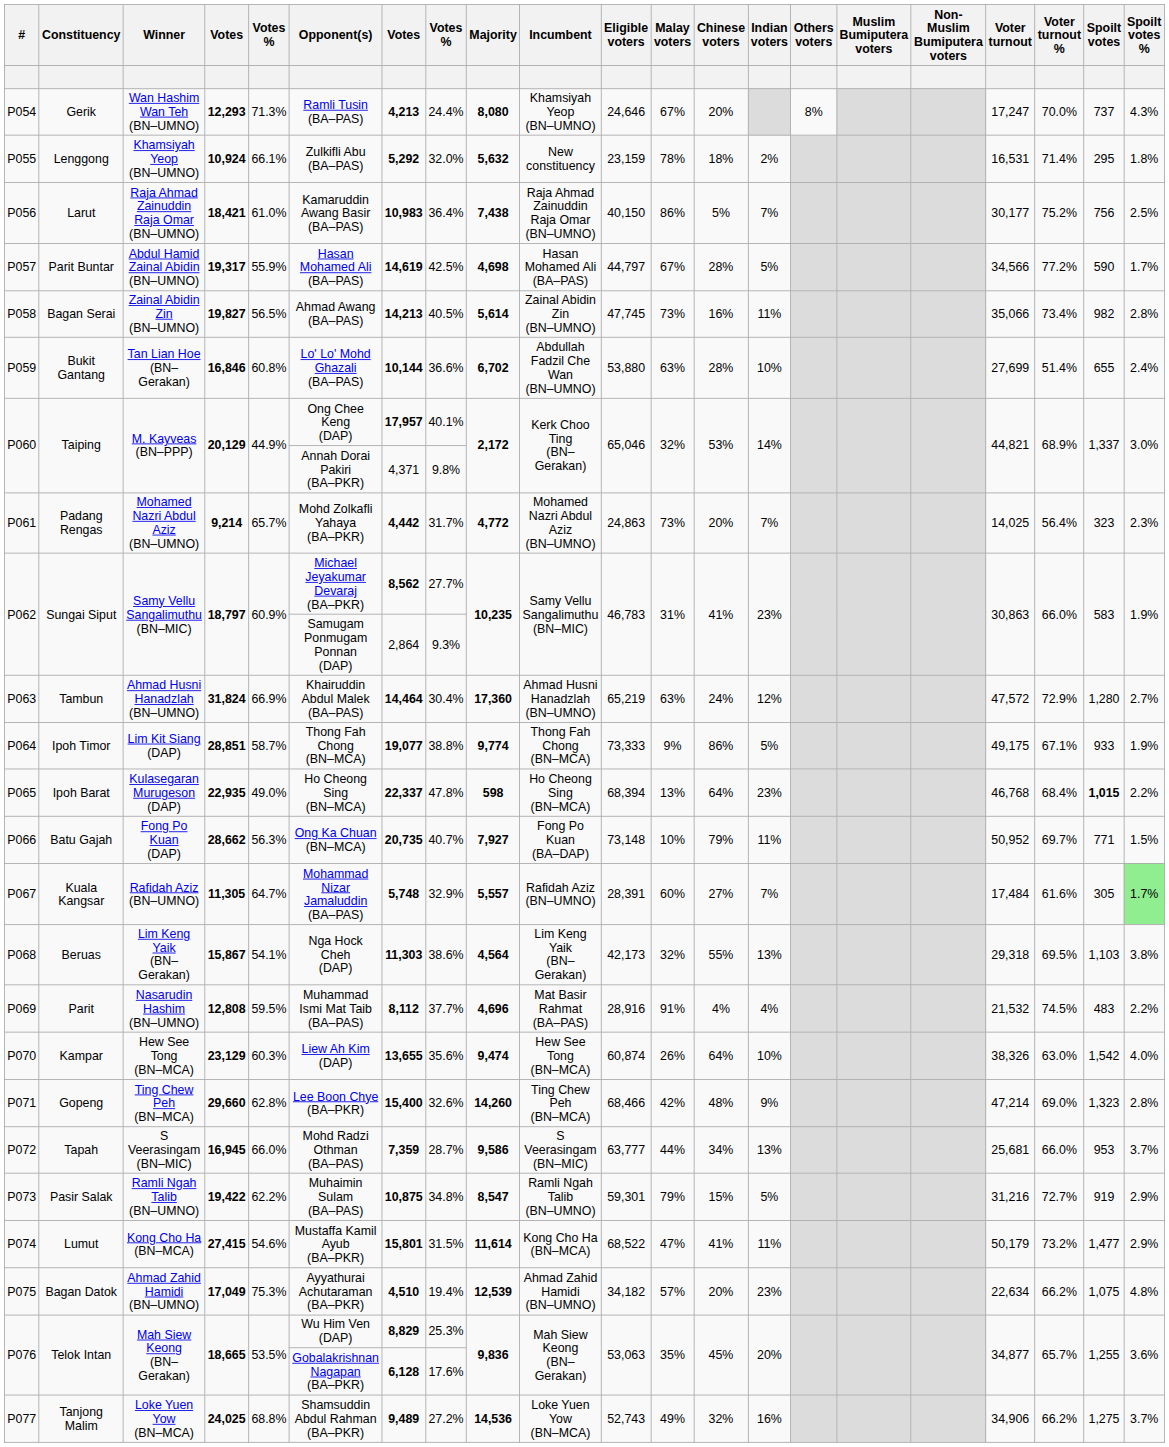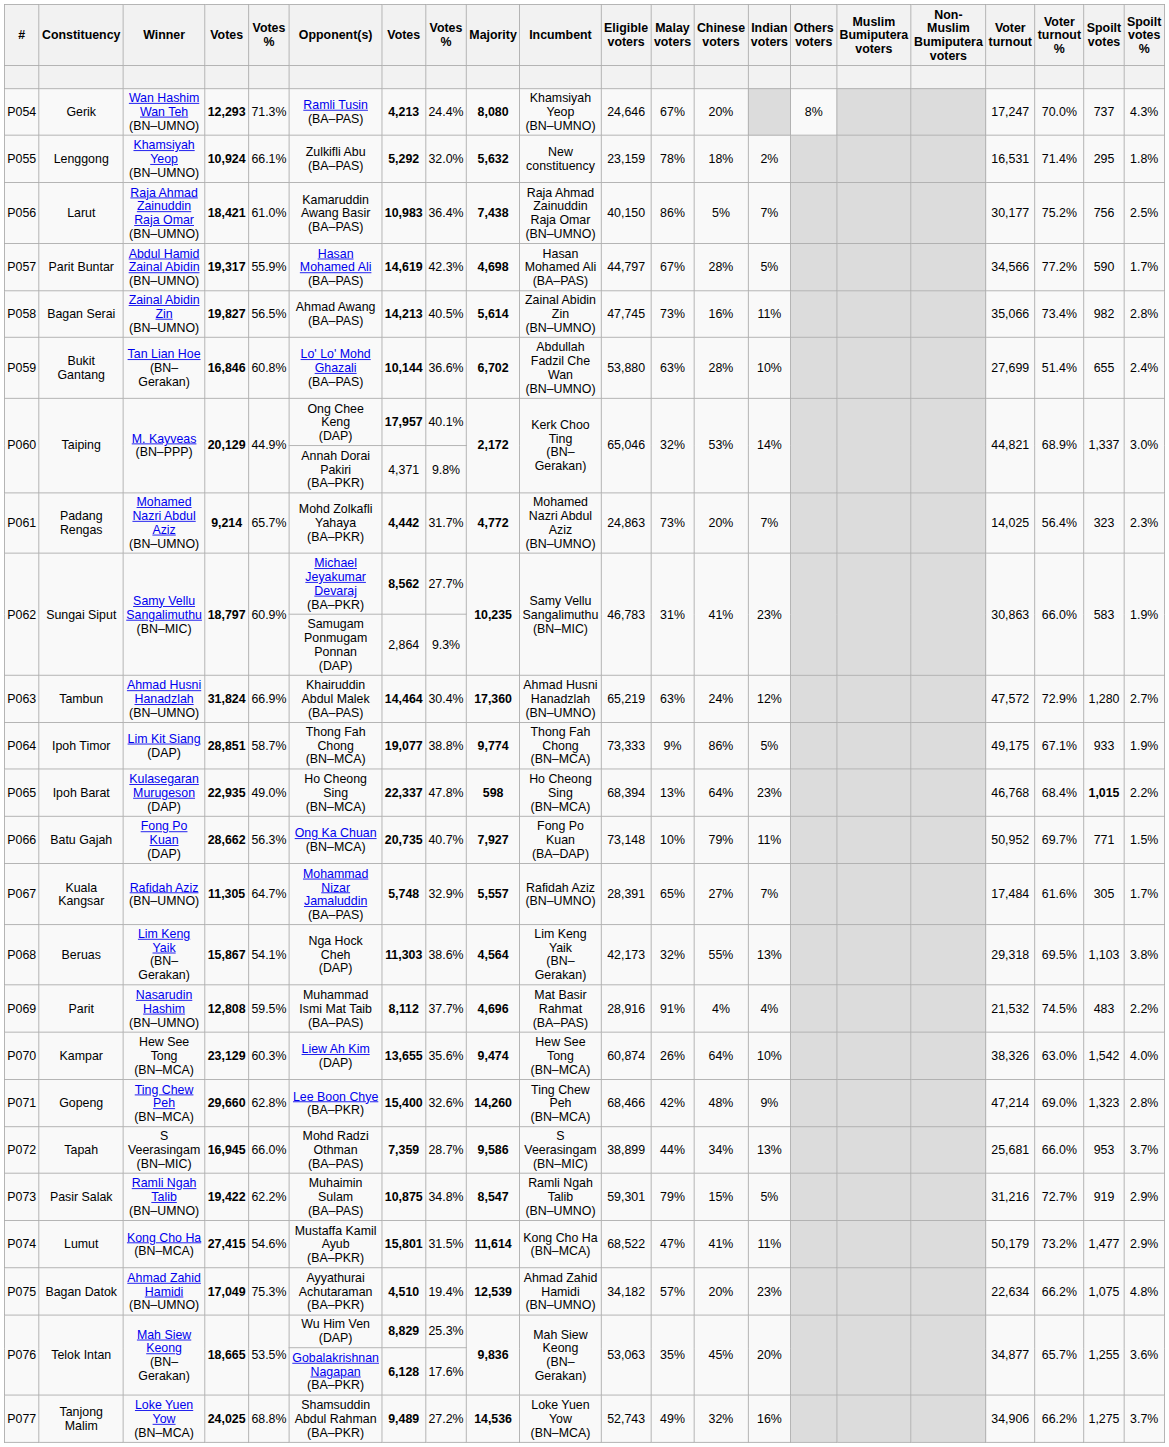(446, 267) 42.5% -> (446, 267) 42.3%
(673, 894) 60% -> (673, 894) 65%
(1144, 894) lightgreen background -> (1144, 894) no background
(626, 1150) 63,777 -> (626, 1150) 38,899
